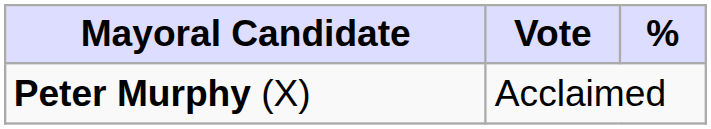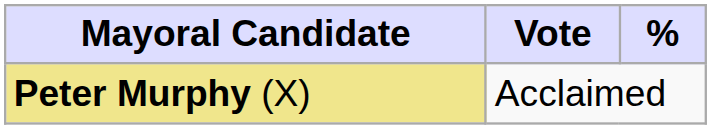(162, 92) no background -> (162, 92) khaki background
